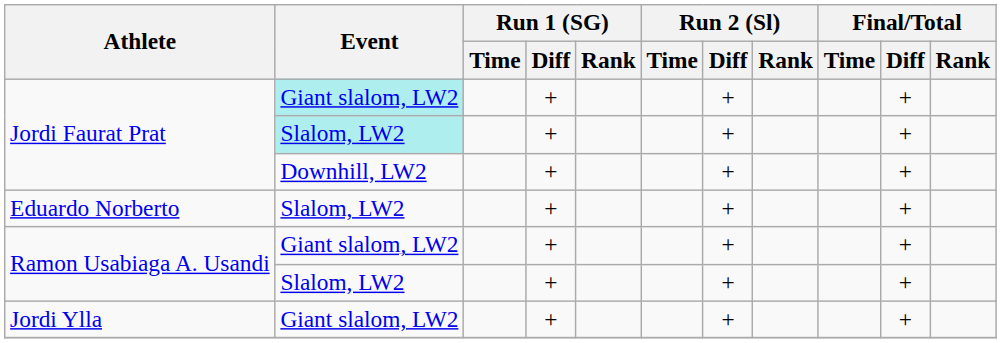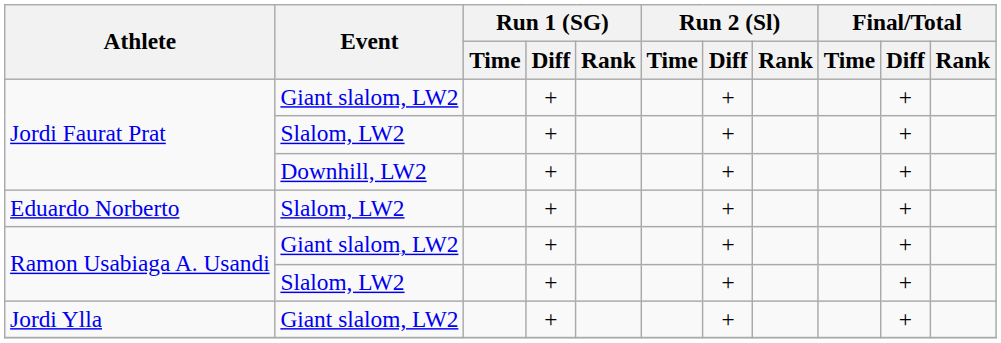(369, 97) paleturquoise background -> (369, 97) no background
(342, 134) paleturquoise background -> (342, 134) no background
